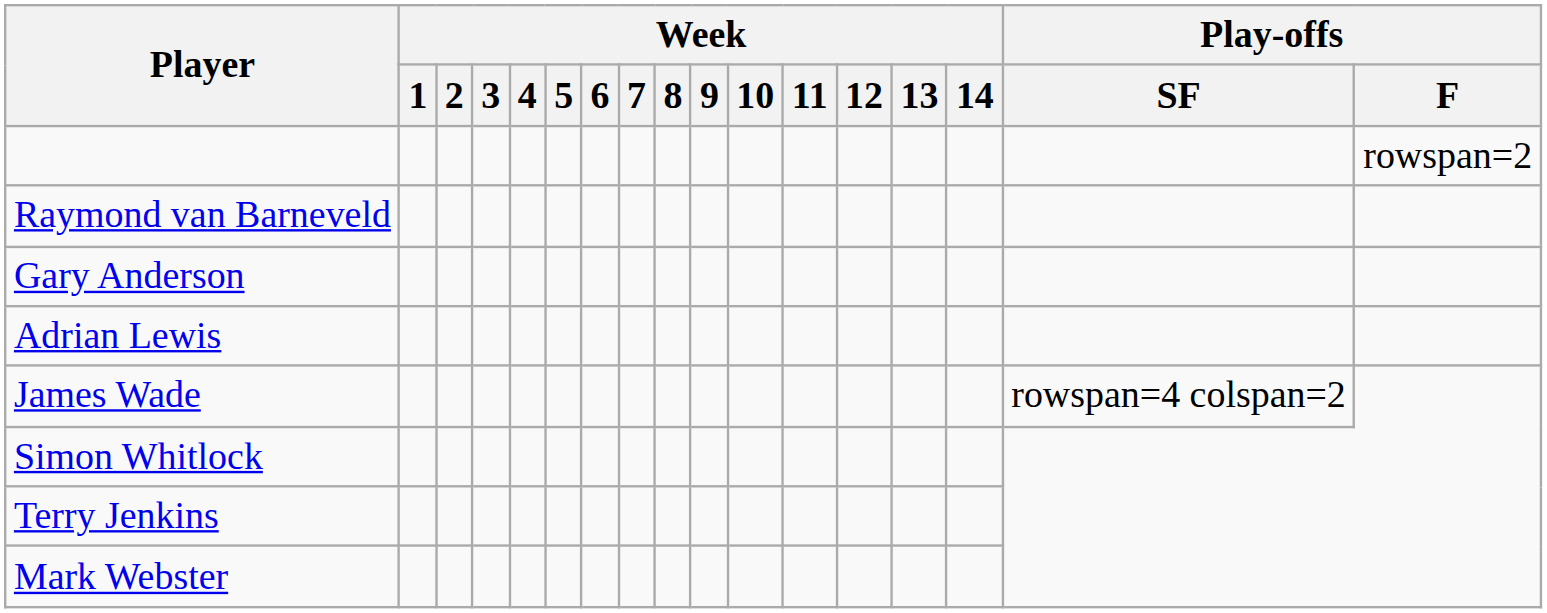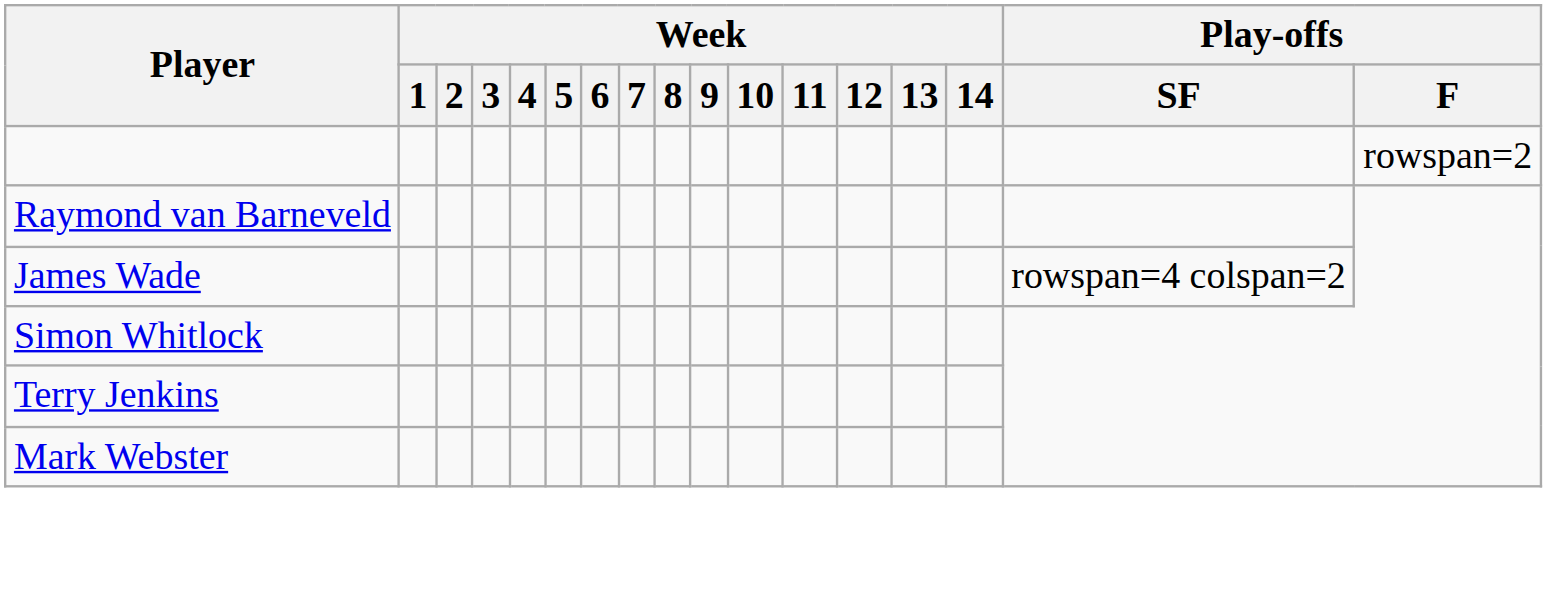- row: (129, 275)
- row: (118, 335)
